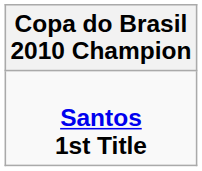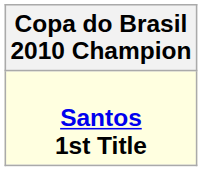(101, 131) no background -> (101, 131) lightyellow background
